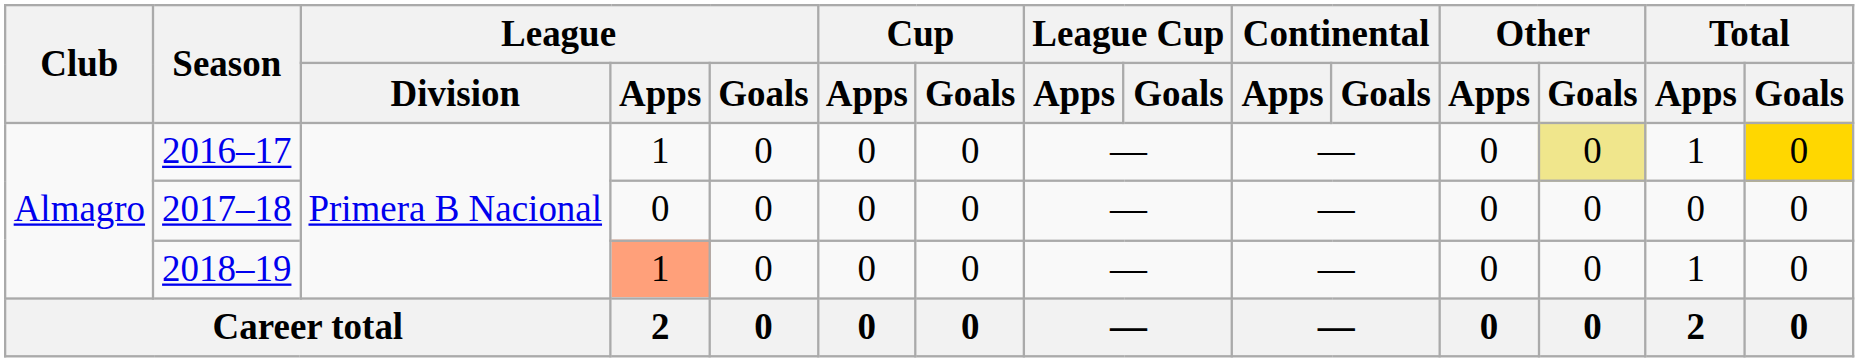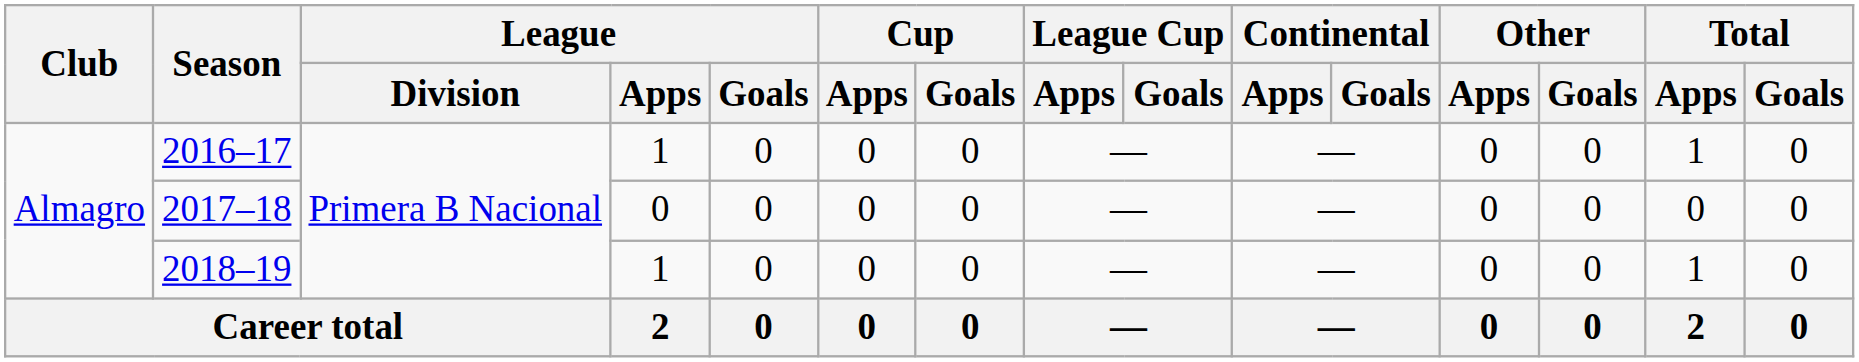(1592, 151) khaki background -> (1592, 151) no background
(1799, 151) gold background -> (1799, 151) no background
(660, 268) lightsalmon background -> (660, 268) no background
